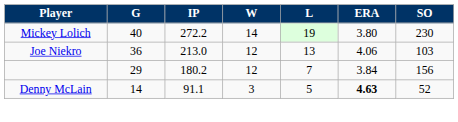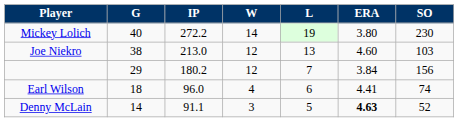(136, 51) 36 -> (136, 51) 38
(367, 51) 4.06 -> (367, 51) 4.60
+ row: (56, 88)
